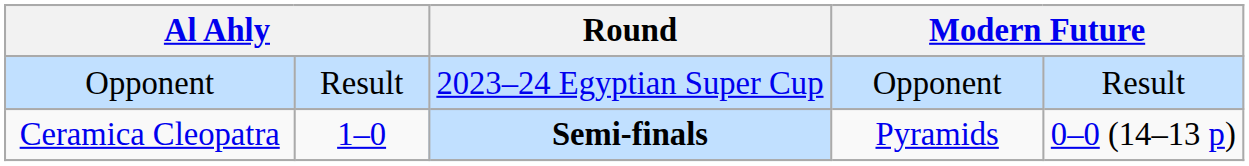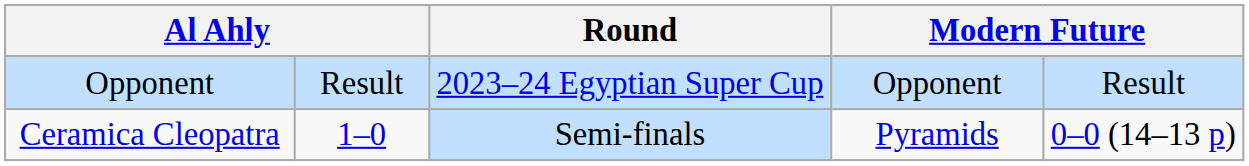(630, 133) bold -> (630, 133) normal
